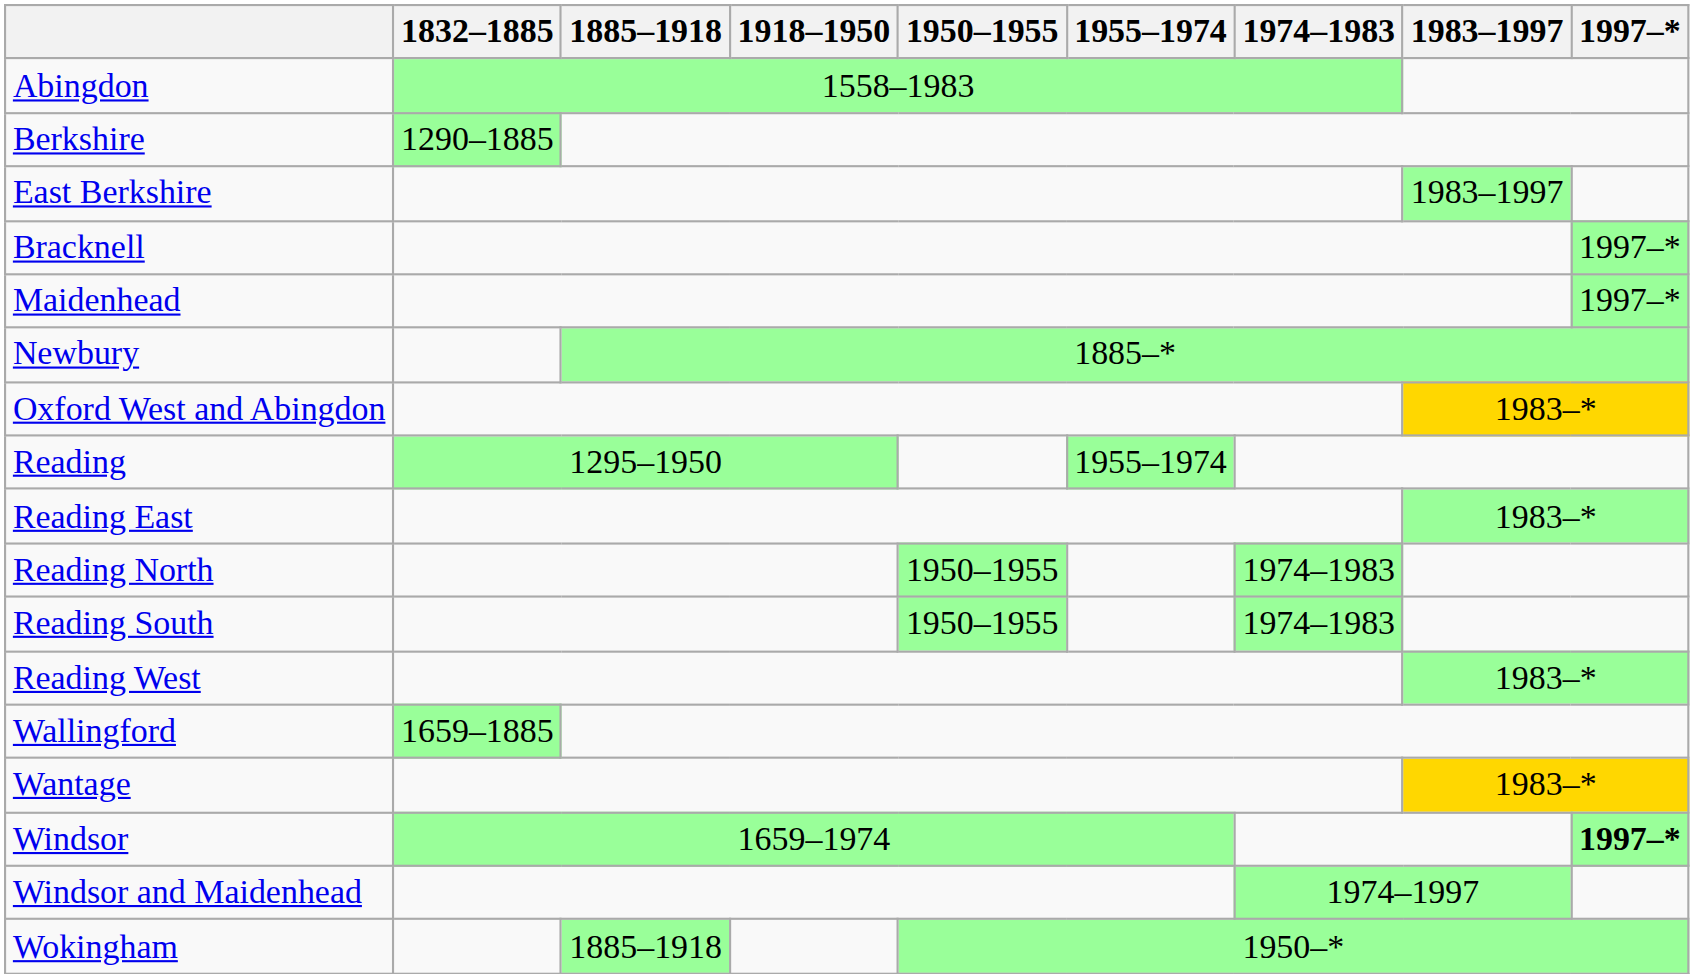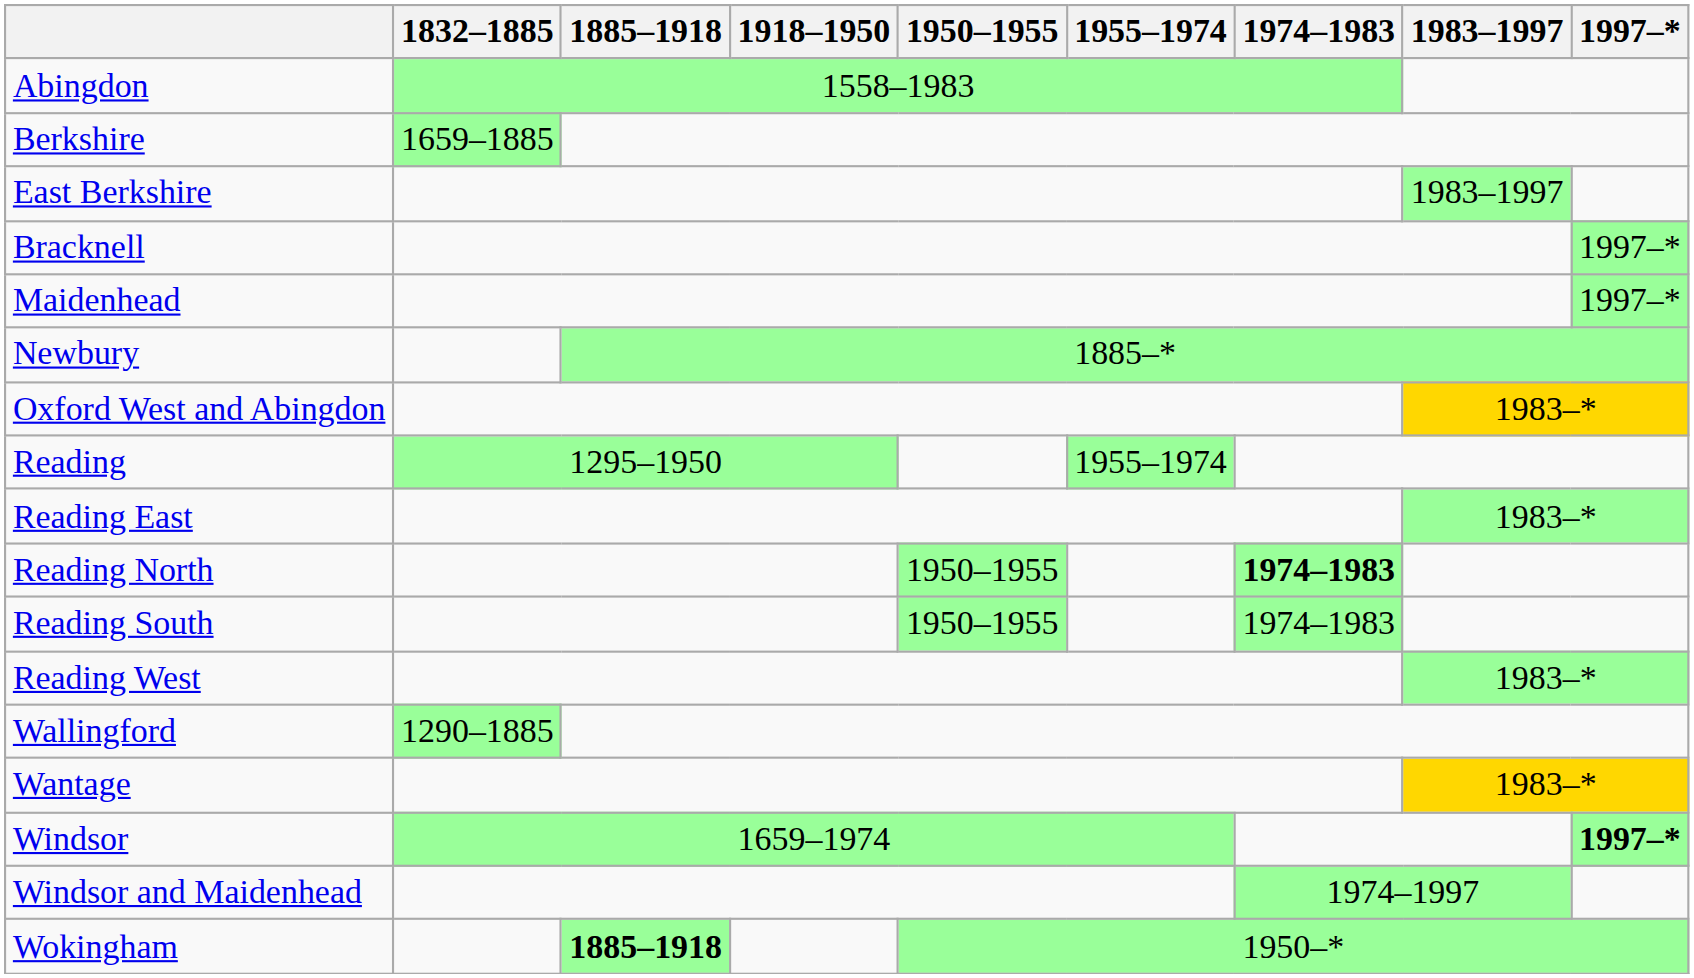(477, 138) 1290–1885 -> (477, 138) 1659–1885
(1319, 569) normal -> (1319, 569) bold
(477, 730) 1659–1885 -> (477, 730) 1290–1885
(646, 945) normal -> (646, 945) bold
